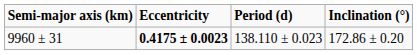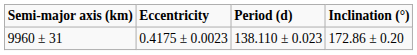(184, 38) bold -> (184, 38) normal
